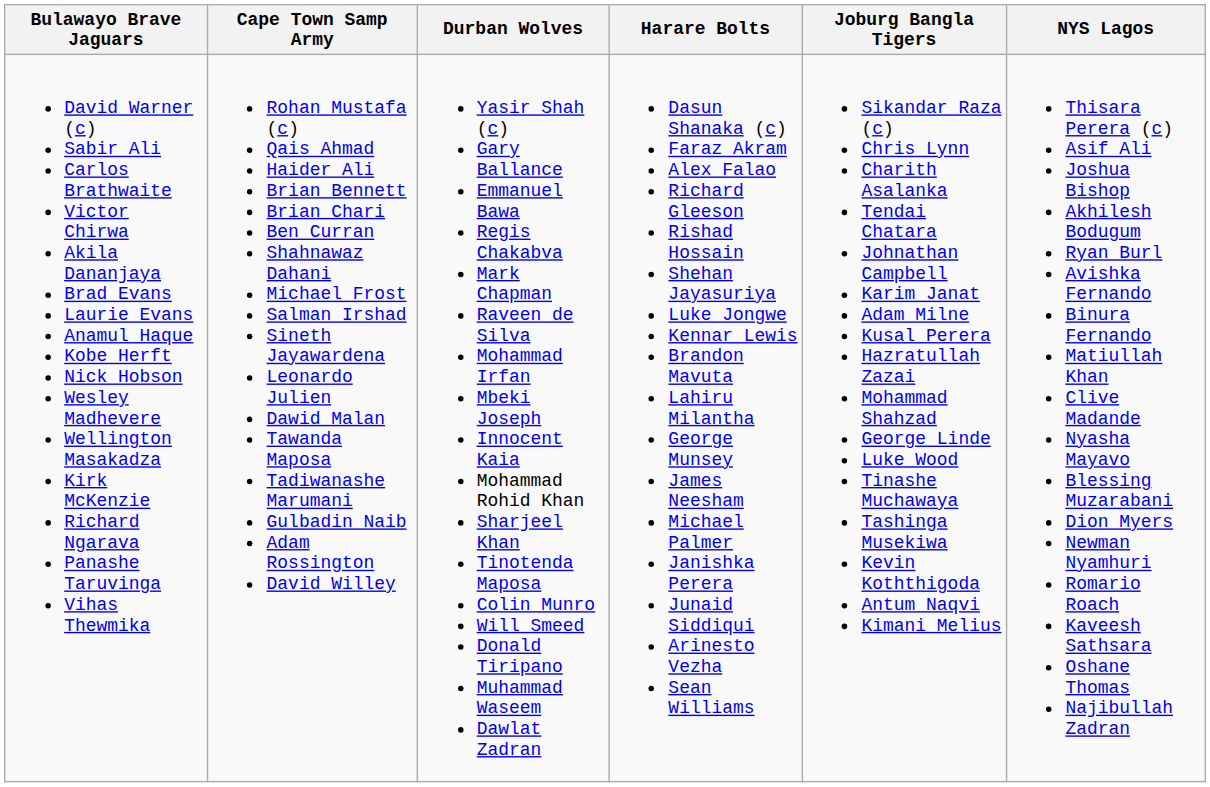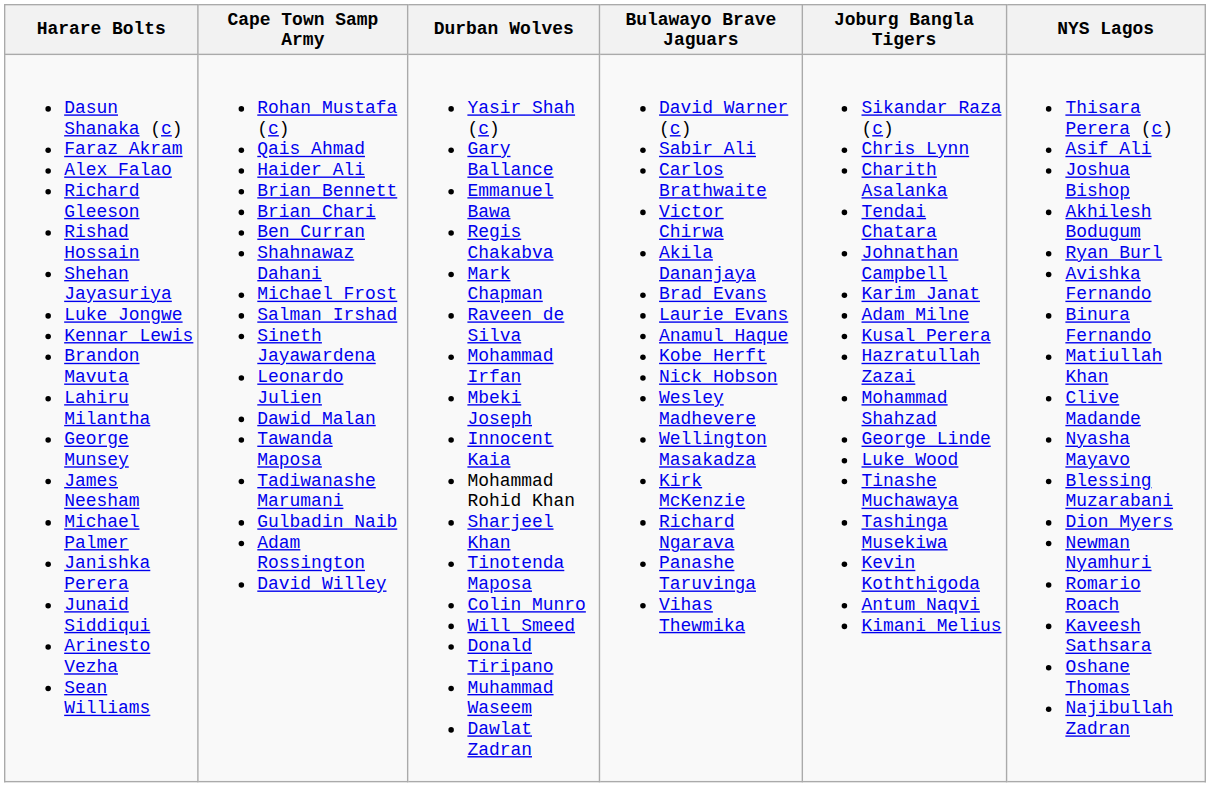columns swapped: (106, 30) <-> (705, 30)
